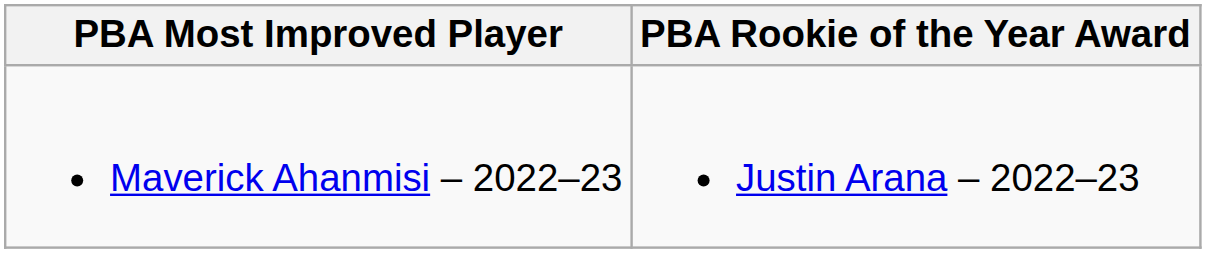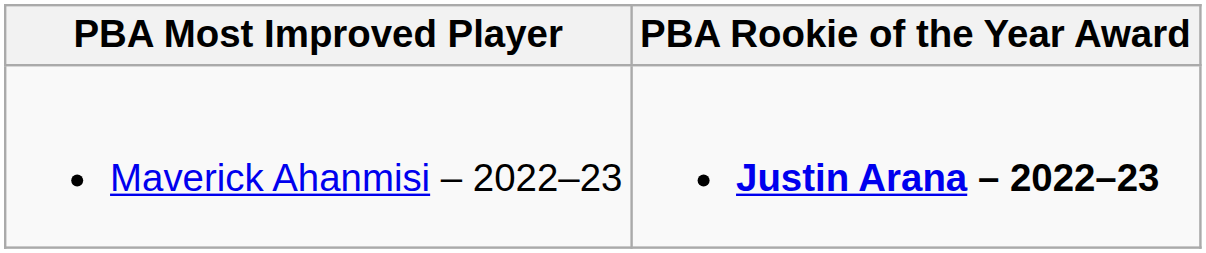(915, 178) normal -> (915, 178) bold
